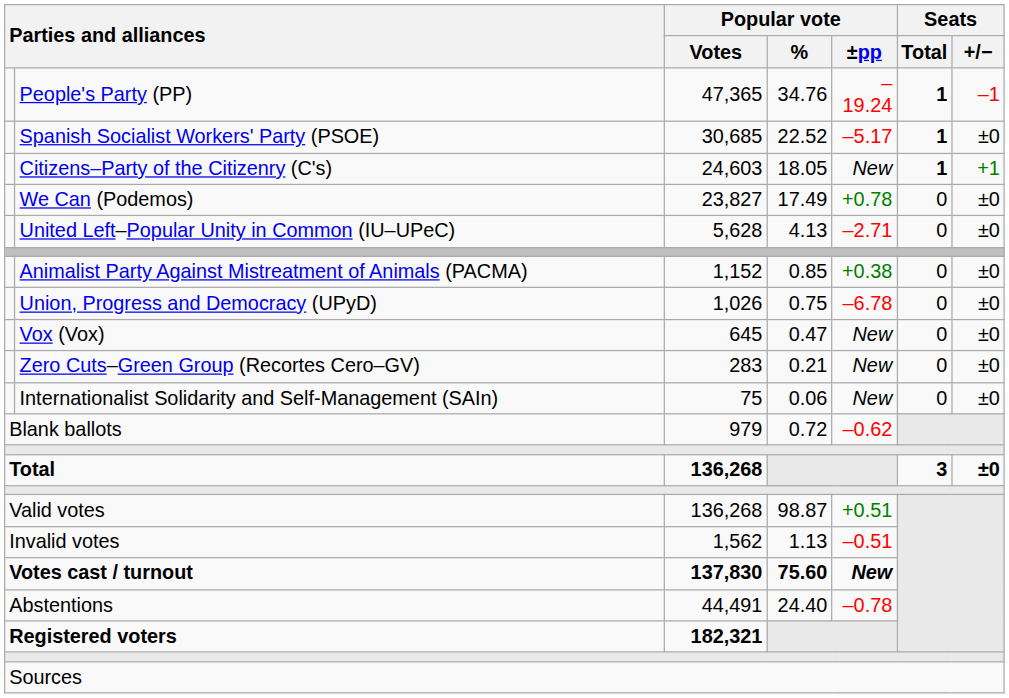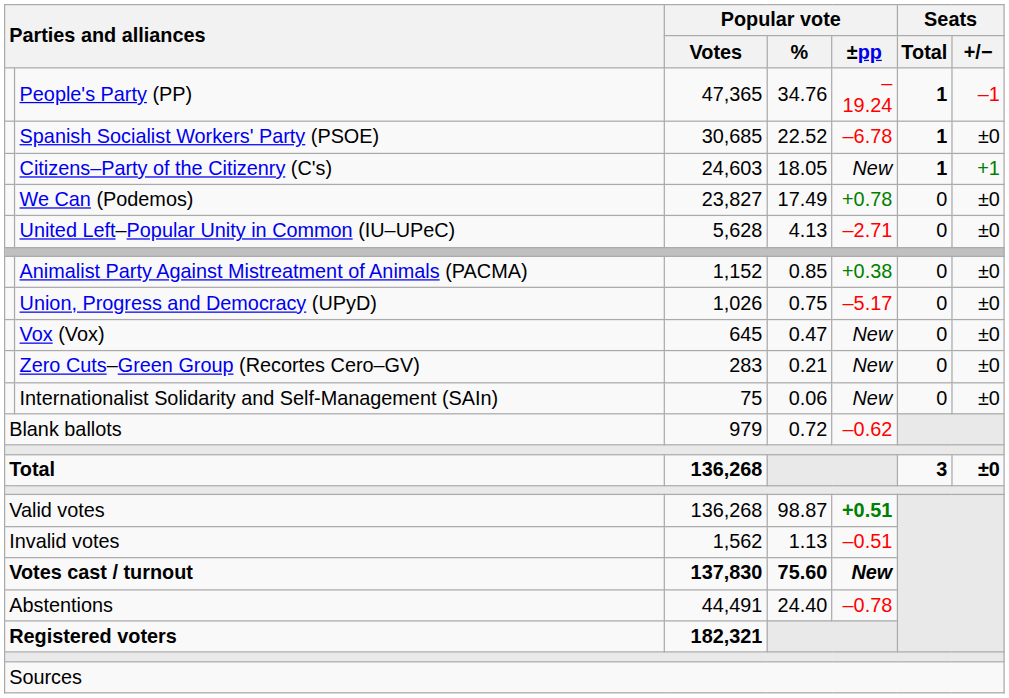(867, 136) –5.17 -> (867, 136) –6.78
(867, 303) –6.78 -> (867, 303) –5.17
(867, 510) normal -> (867, 510) bold
